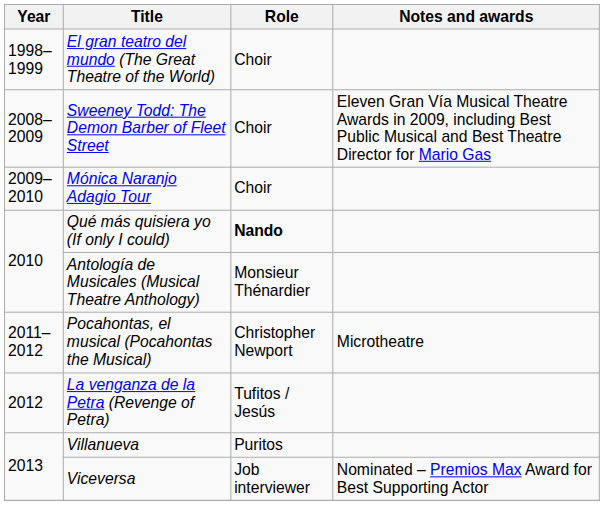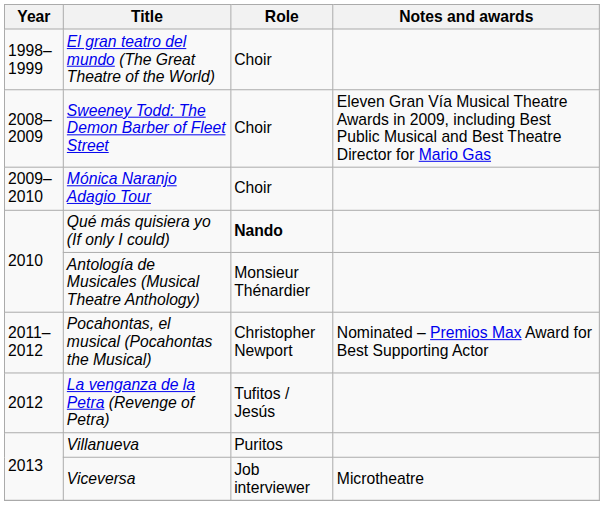(380, 342) Microtheatre -> (464, 342) Nominated – Premios Max Award for Best Supporting Actor
(464, 478) Nominated – Premios Max Award for Best Supporting Actor -> (380, 478) Microtheatre
